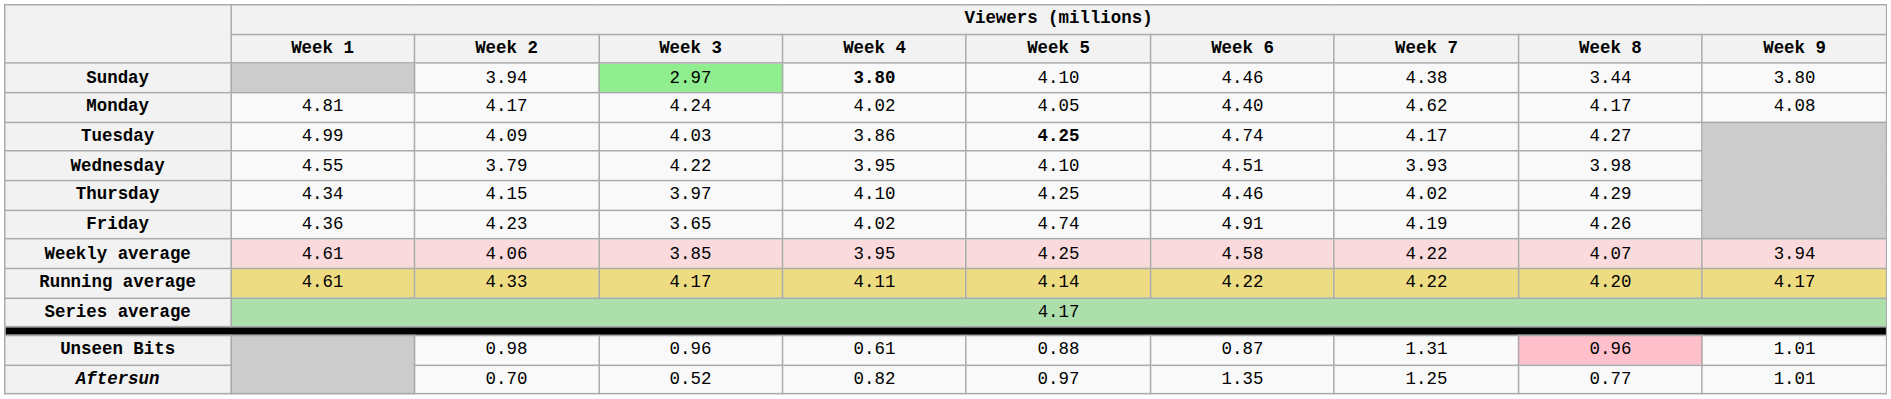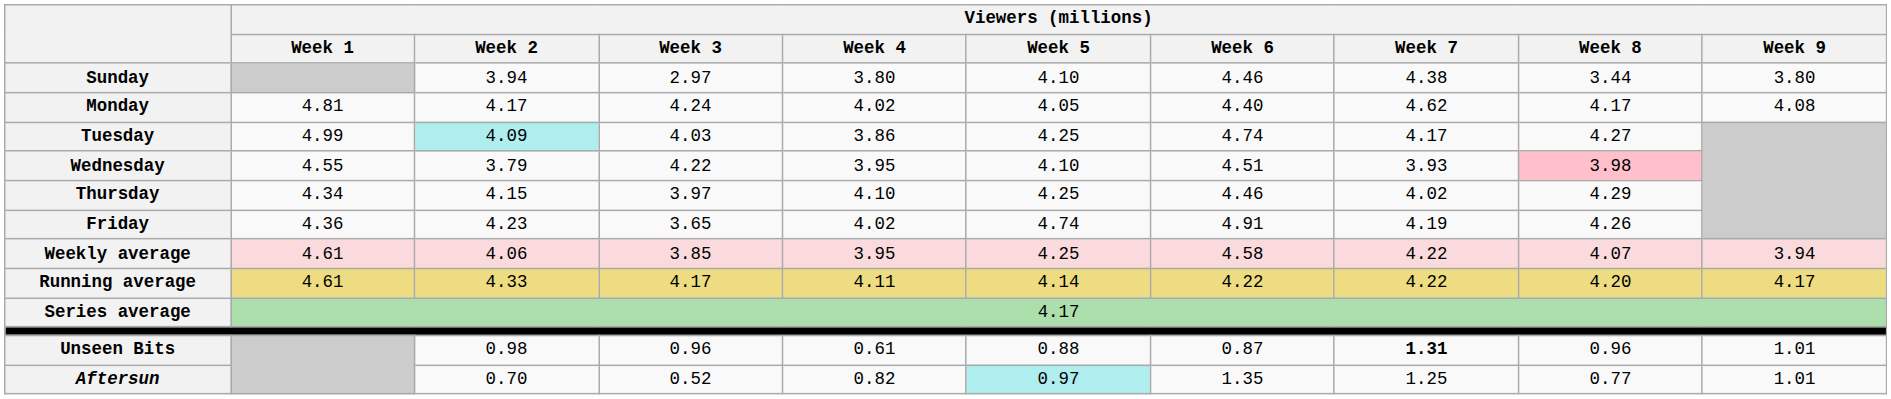(691, 78) lightgreen background -> (691, 78) no background
(875, 78) bold -> (875, 78) normal
(507, 136) no background -> (507, 136) paleturquoise background
(1059, 136) bold -> (1059, 136) normal
(1610, 166) no background -> (1610, 166) pink background
(1426, 350) normal -> (1426, 350) bold
(1610, 350) pink background -> (1610, 350) no background
(1059, 379) no background -> (1059, 379) paleturquoise background
